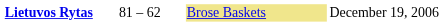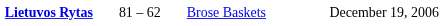(226, 12) khaki background -> (226, 12) no background
